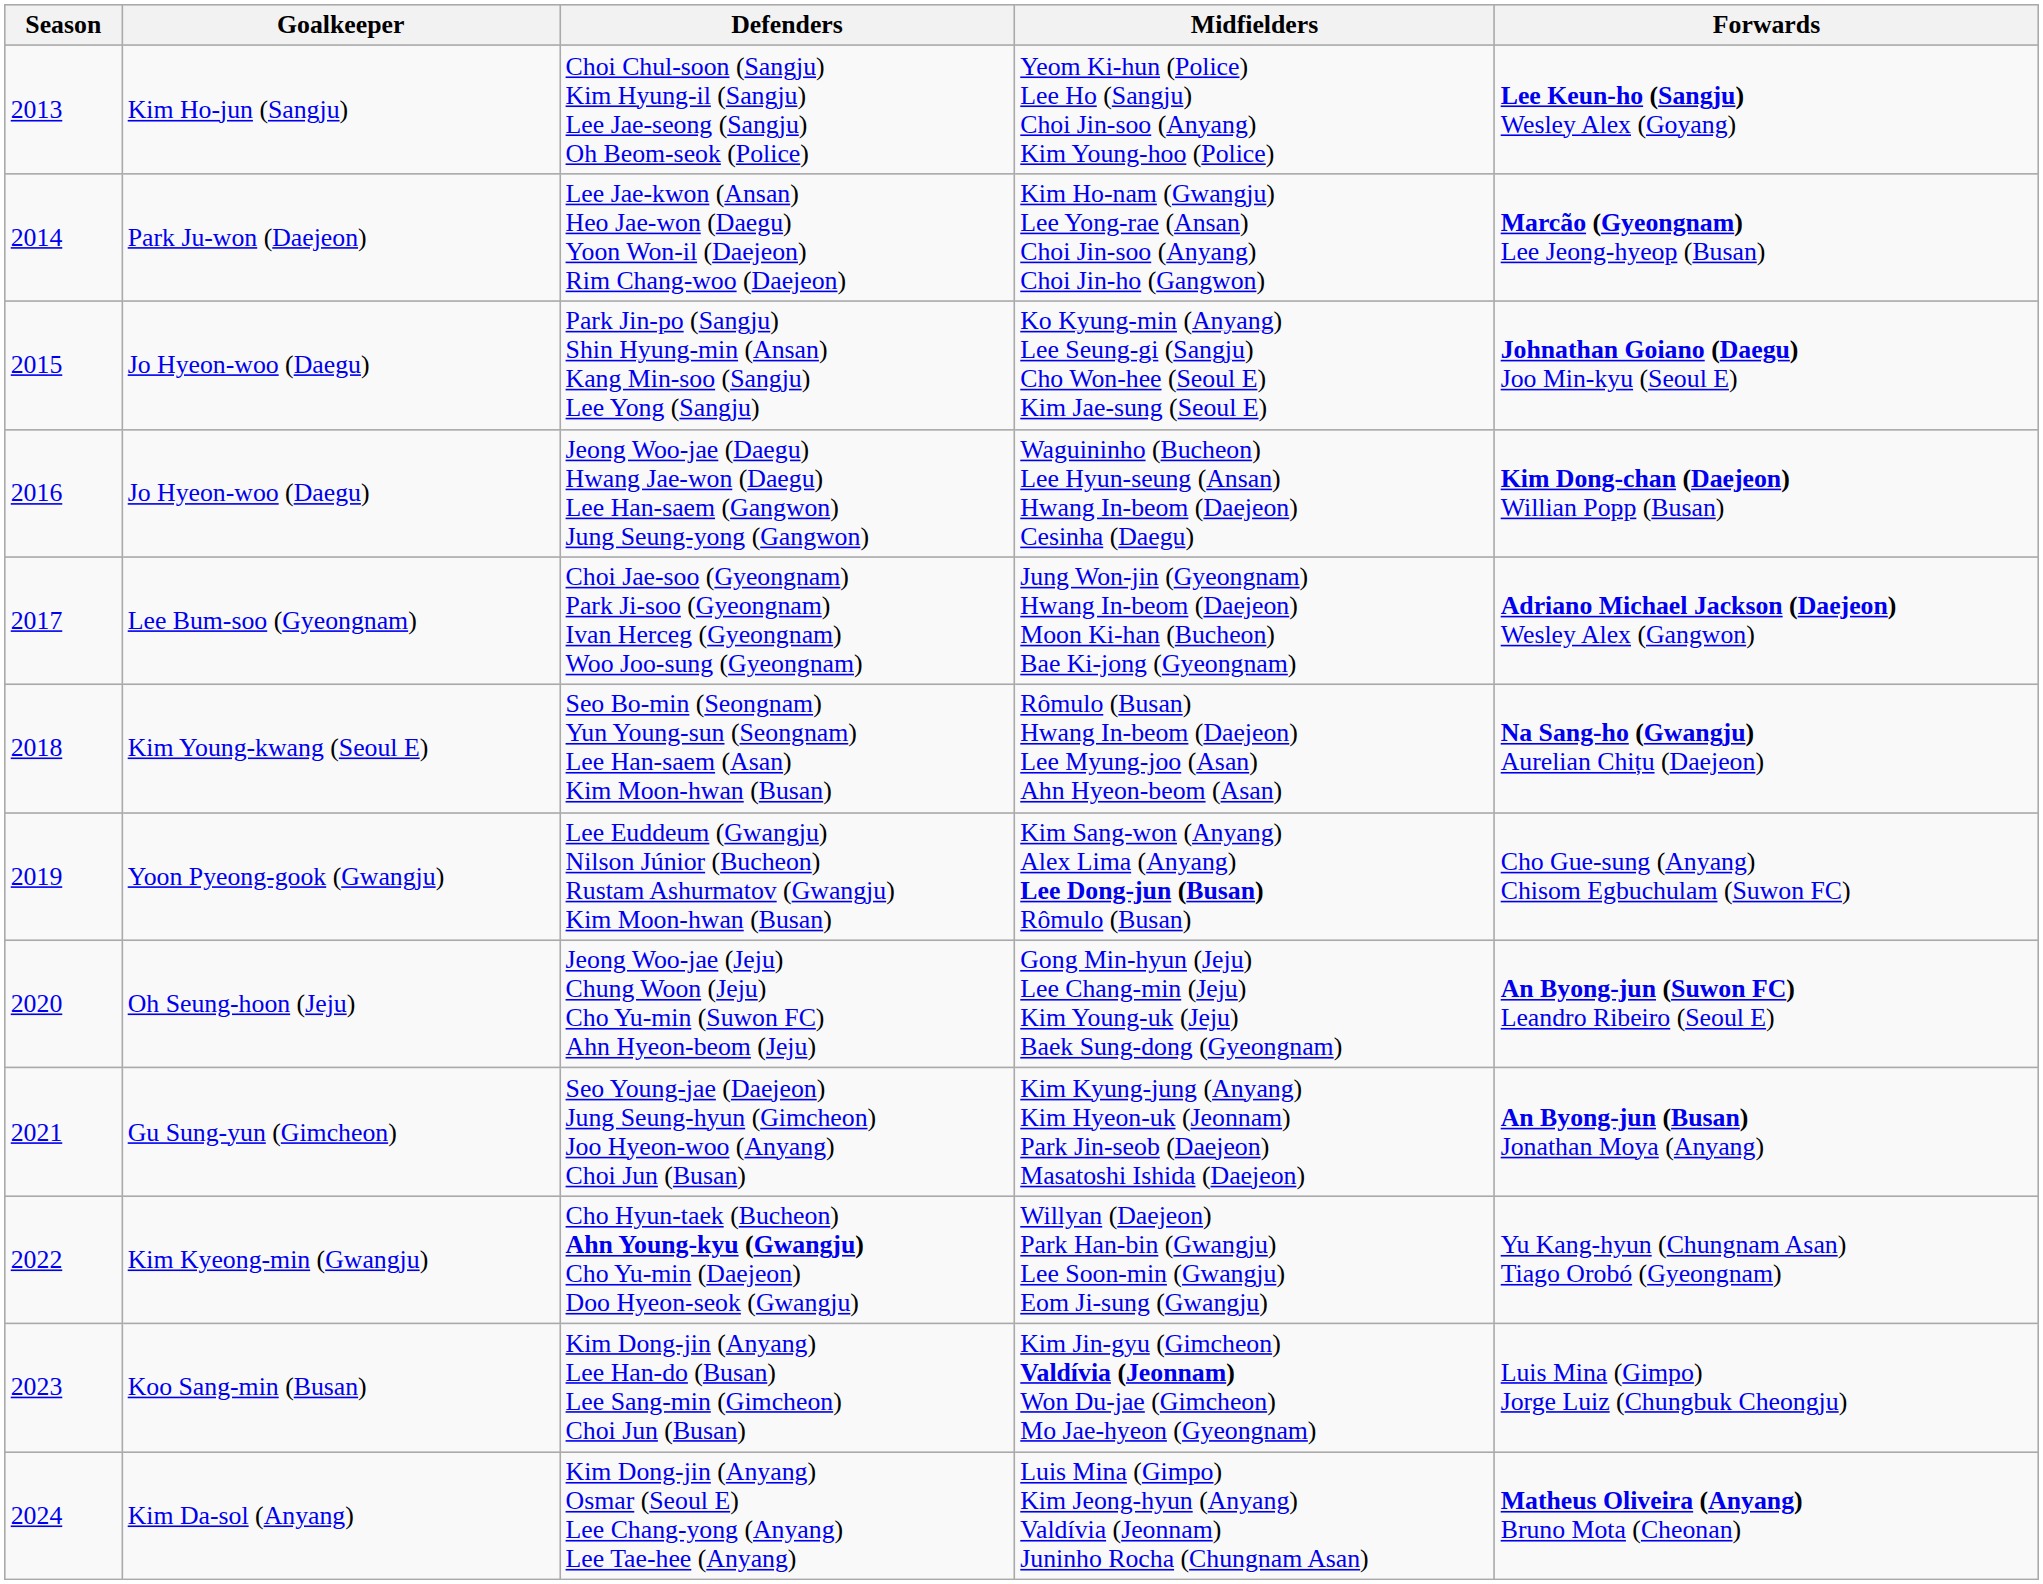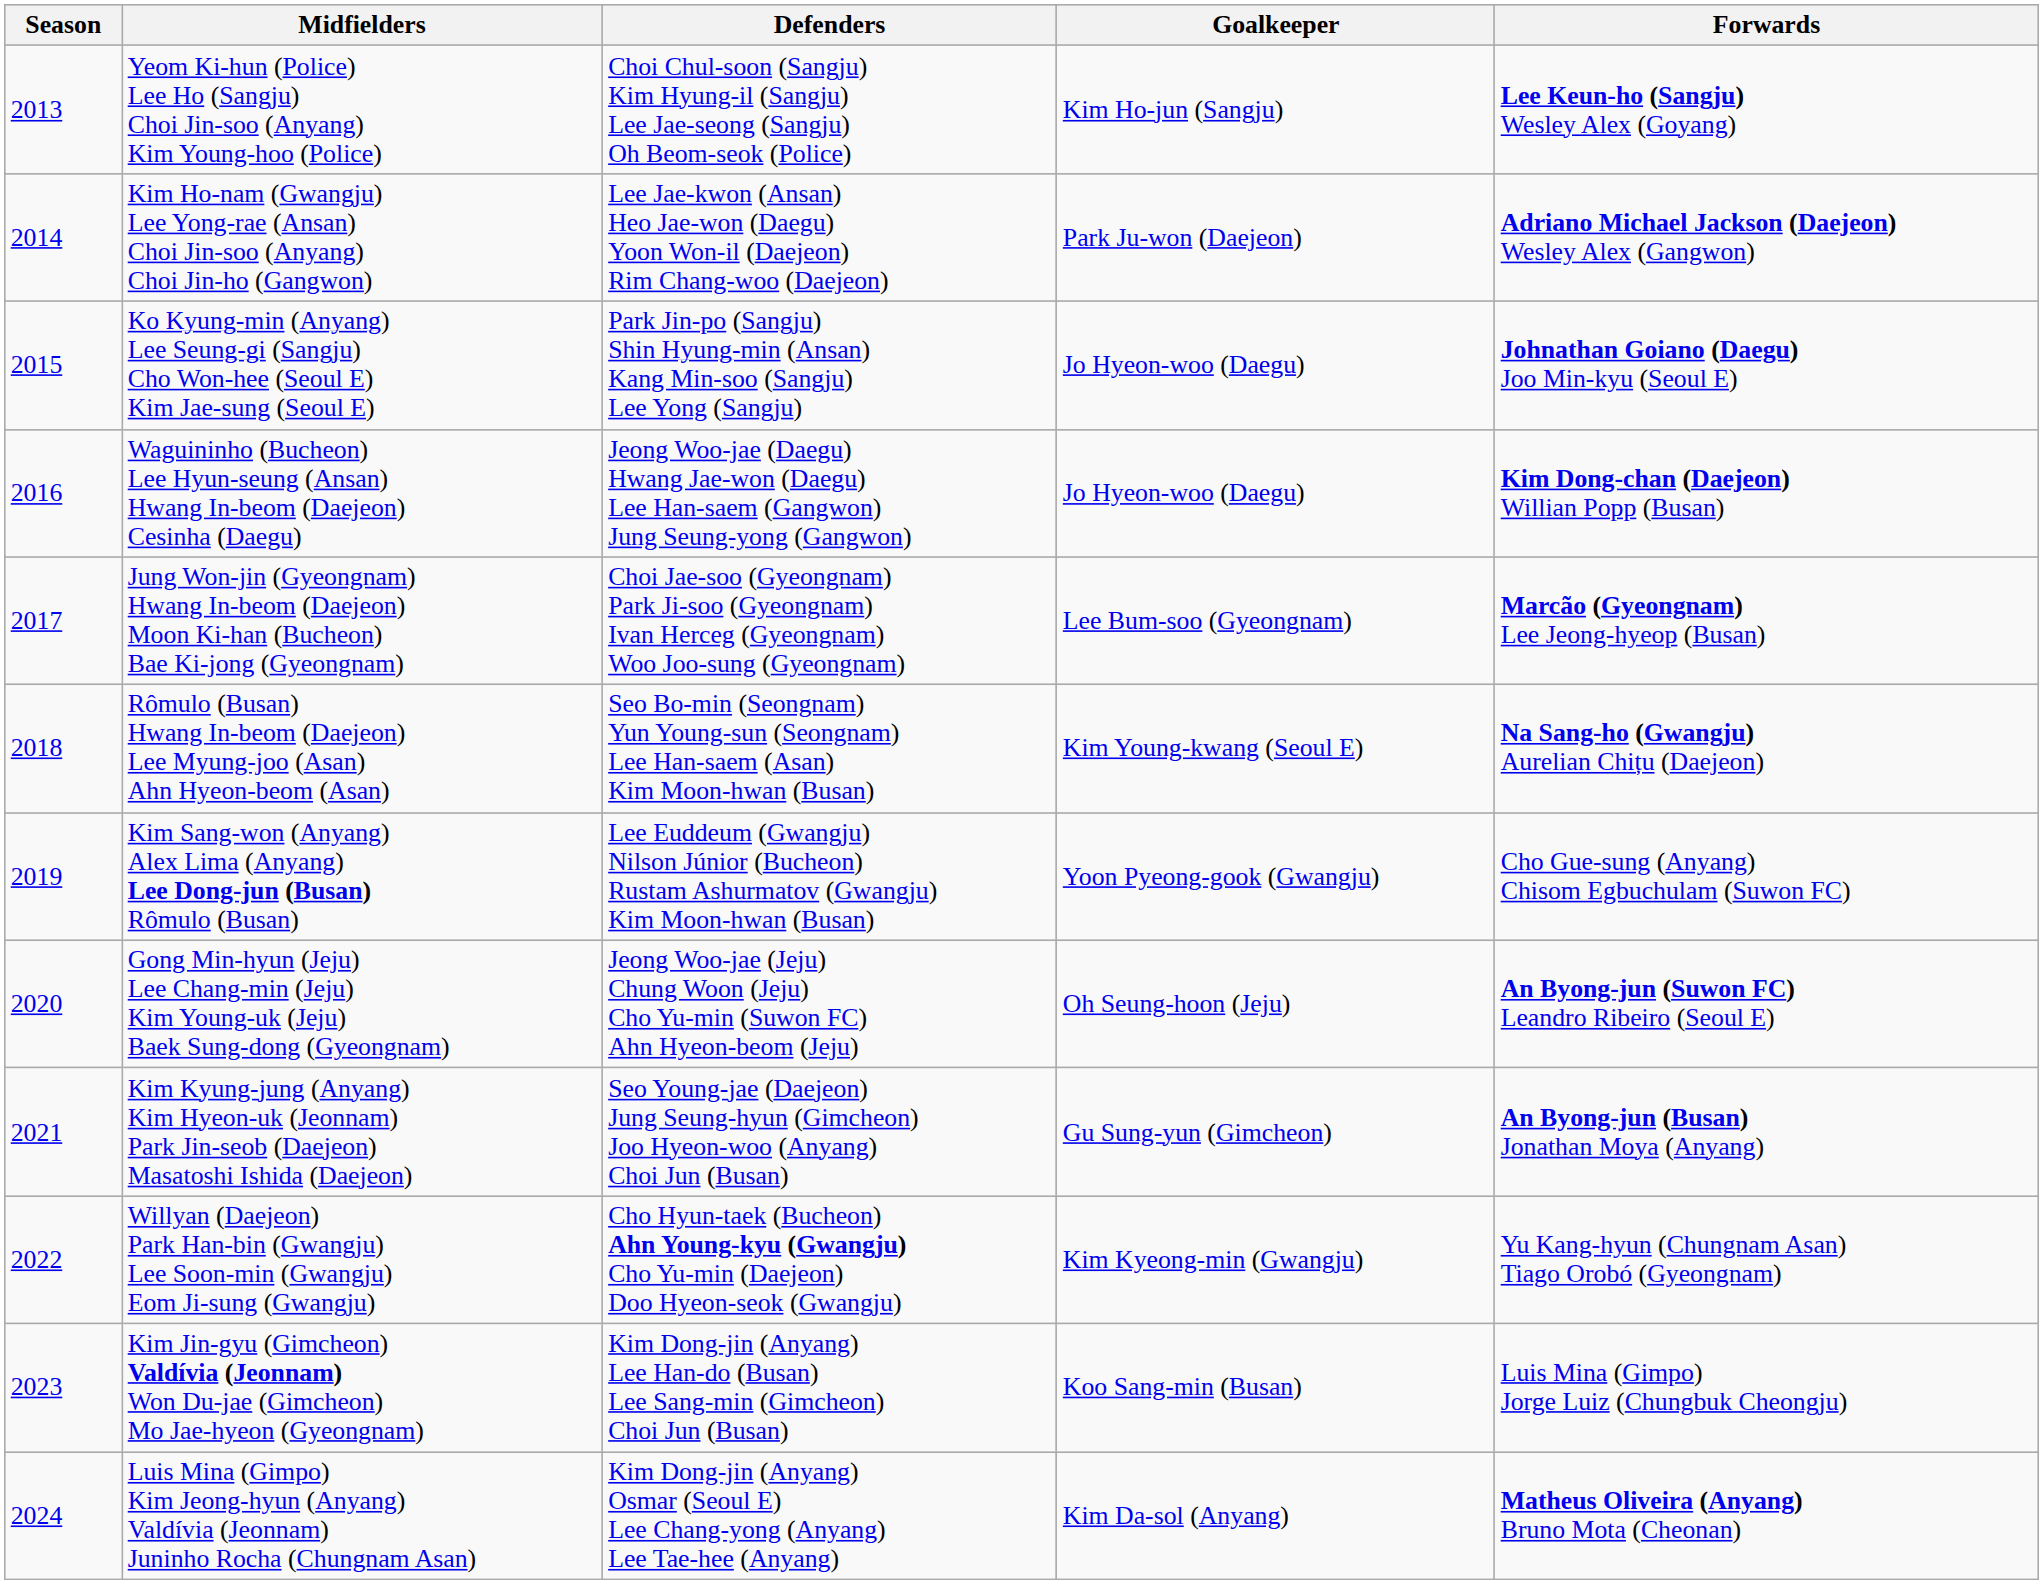columns swapped: (341, 24) <-> (1255, 24)
(1633, 237) Marcão (Gyeongnam) Lee Jeong-hyeop (Busan) -> (1699, 237) Adriano Michael Jackson (Daejeon) Wesley Alex (Gangwon)
(1699, 620) Adriano Michael Jackson (Daejeon) Wesley Alex (Gangwon) -> (1633, 620) Marcão (Gyeongnam) Lee Jeong-hyeop (Busan)
